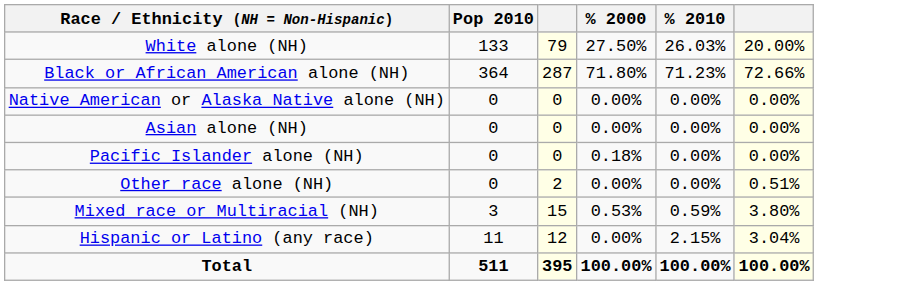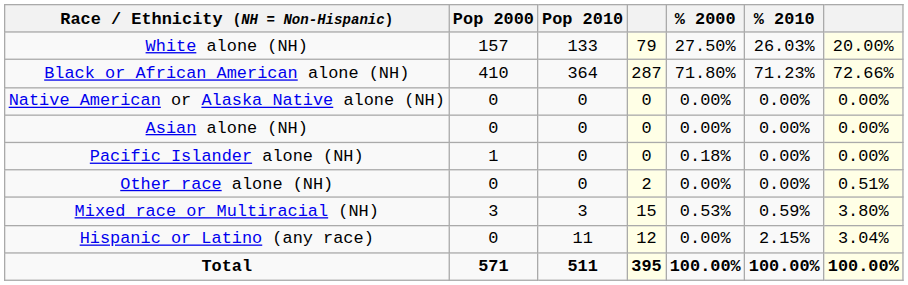+ column: (493, 18)
